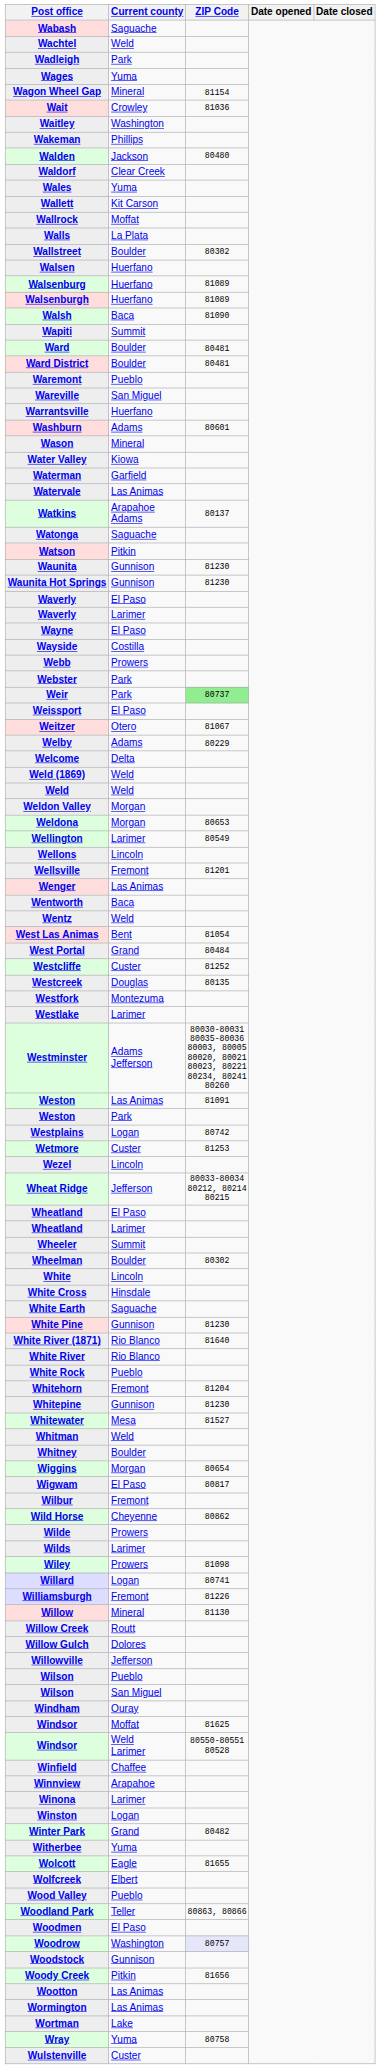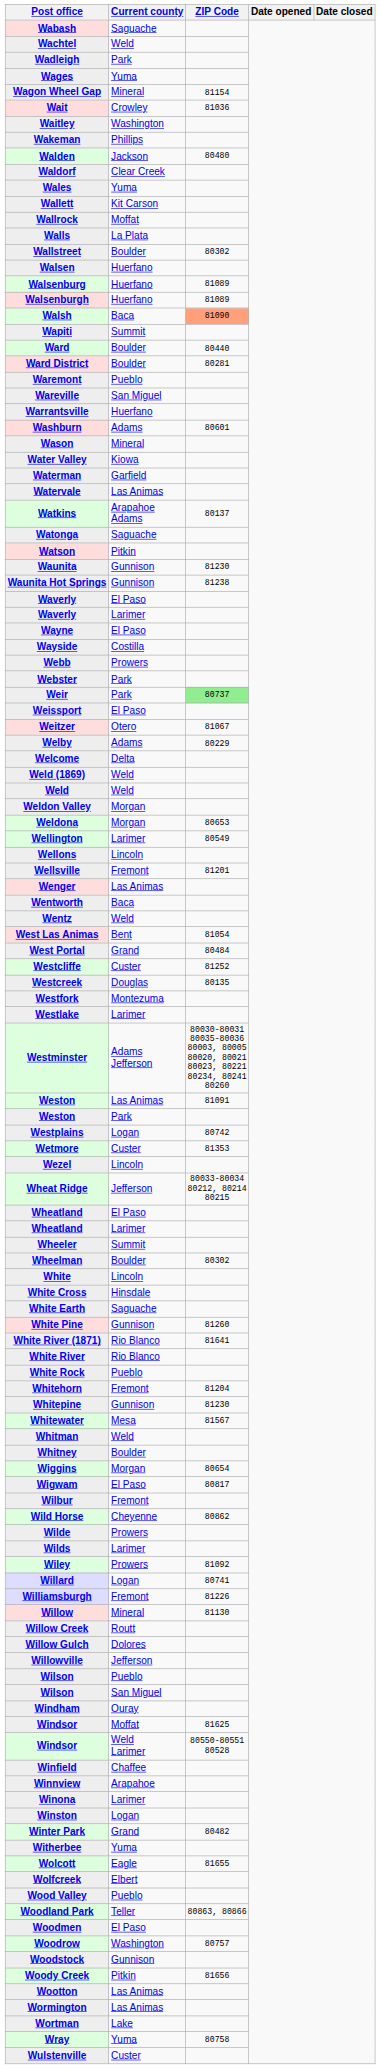(217, 316) no background -> (217, 316) lightsalmon background
(217, 348) 80481 -> (217, 348) 80440
(217, 364) 80481 -> (217, 364) 80281
(217, 583) 81230 -> (217, 583) 81238
(217, 1149) 81253 -> (217, 1149) 81353
(217, 1325) 81230 -> (217, 1325) 81260
(217, 1341) 81640 -> (217, 1341) 81641
(217, 1421) 81527 -> (217, 1421) 81567
(217, 1565) 81098 -> (217, 1565) 81092
(217, 1944) lavender background -> (217, 1944) no background
